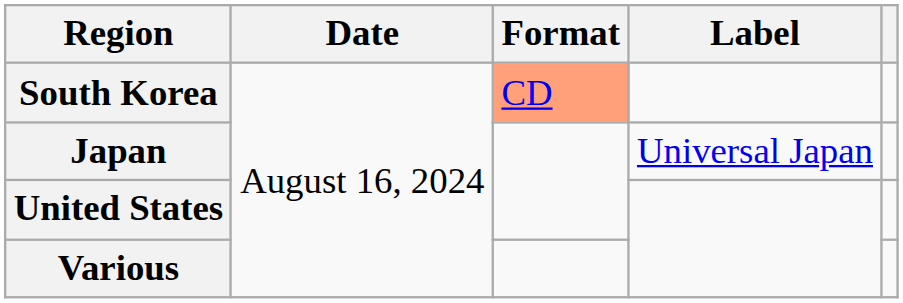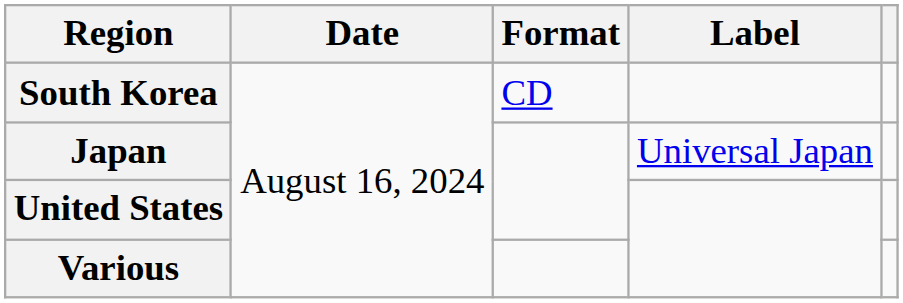(527, 92) lightsalmon background -> (527, 92) no background
